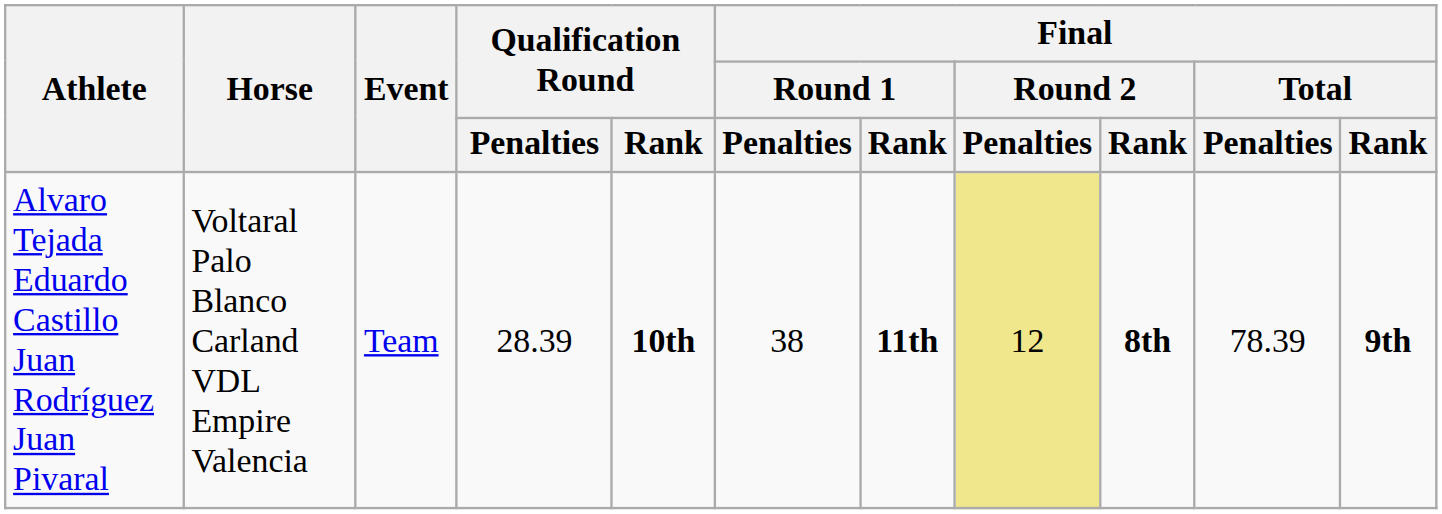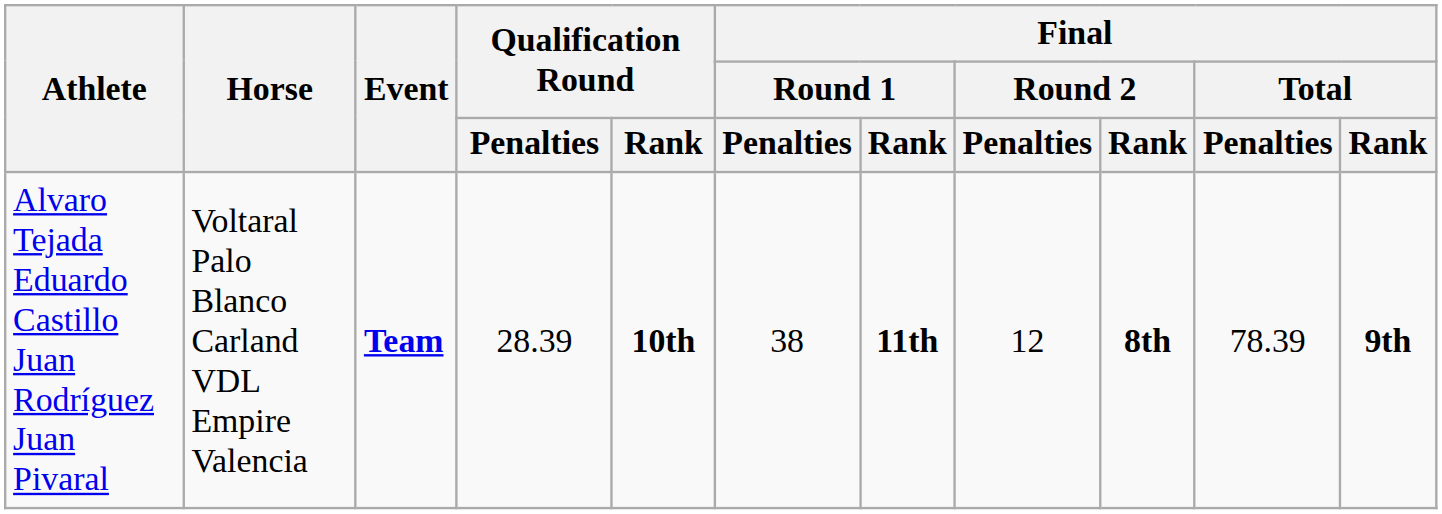(401, 340) normal -> (404, 340) bold
(1027, 340) khaki background -> (1027, 340) no background
